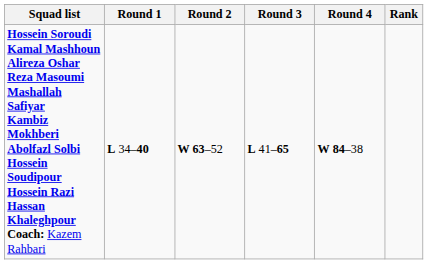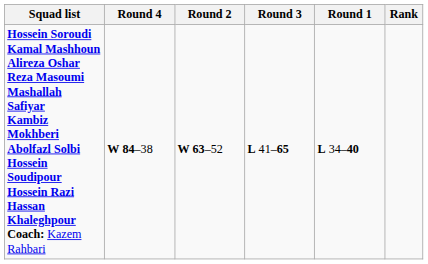columns swapped: (140, 14) <-> (350, 14)
